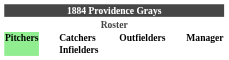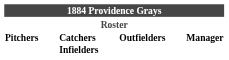(22, 38) lightgreen background -> (22, 38) no background
